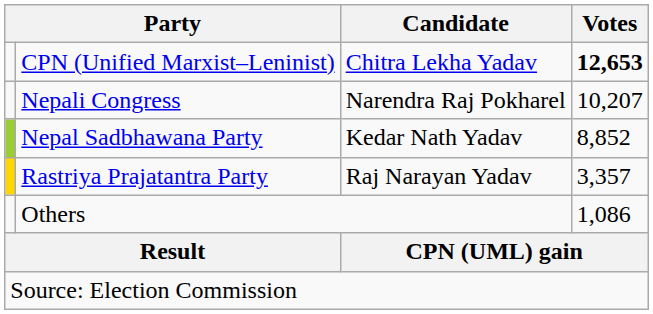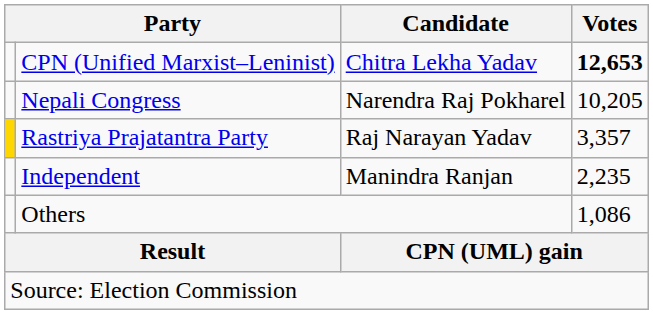(610, 99) 10,207 -> (610, 99) 10,205
- row: (142, 137)
+ row: (81, 175)
